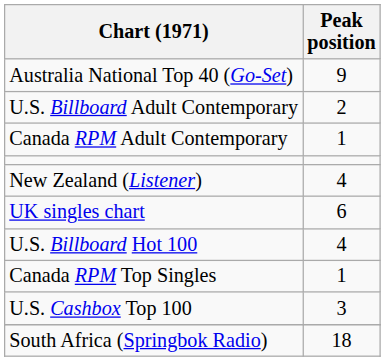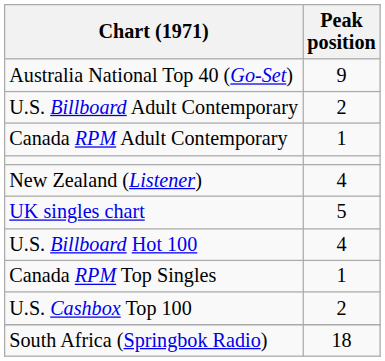(342, 212) 6 -> (342, 212) 5
(342, 308) 3 -> (342, 308) 2
